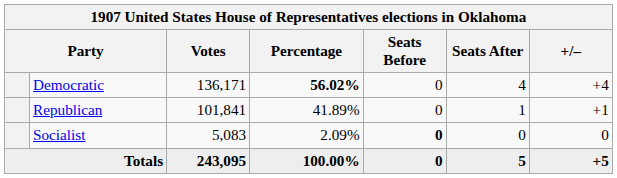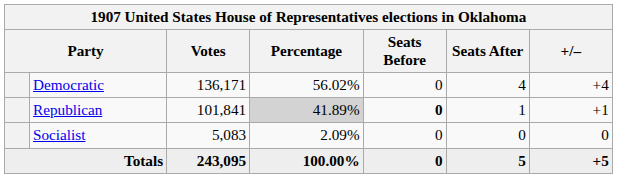(335, 85) bold -> (336, 85) normal
(336, 110) no background -> (336, 110) lightgrey background
(439, 110) normal -> (439, 110) bold
(439, 135) bold -> (439, 135) normal
